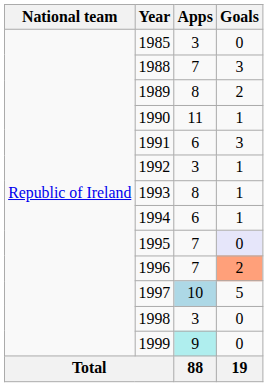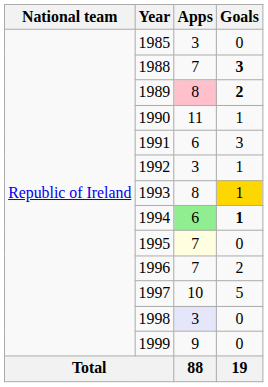(239, 67) normal -> (239, 67) bold
(195, 92) no background -> (195, 92) pink background
(239, 92) normal -> (239, 92) bold
(239, 192) no background -> (239, 192) gold background
(195, 218) no background -> (195, 218) lightgreen background
(239, 218) normal -> (239, 218) bold
(195, 243) no background -> (195, 243) lightyellow background
(239, 243) lavender background -> (239, 243) no background
(239, 268) lightsalmon background -> (239, 268) no background
(195, 293) lightblue background -> (195, 293) no background
(195, 318) no background -> (195, 318) lavender background
(195, 343) paleturquoise background -> (195, 343) no background
